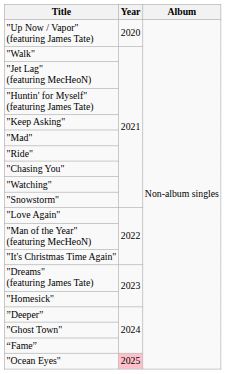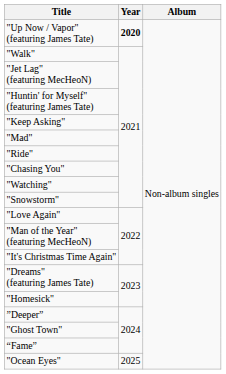(131, 33) normal -> (131, 33) bold
(131, 361) pink background -> (131, 361) no background
